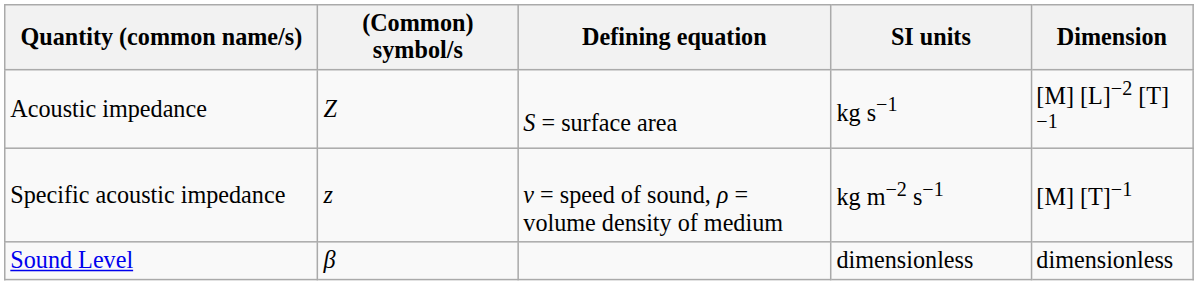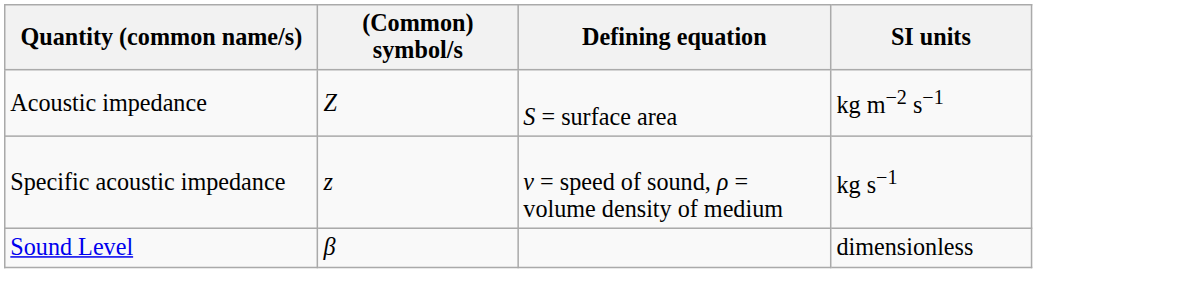- column: (1112, 37)
(867, 109) kg s−1 -> (890, 102) kg m−2 s−1
(890, 194) kg m−2 s−1 -> (867, 181) kg s−1
